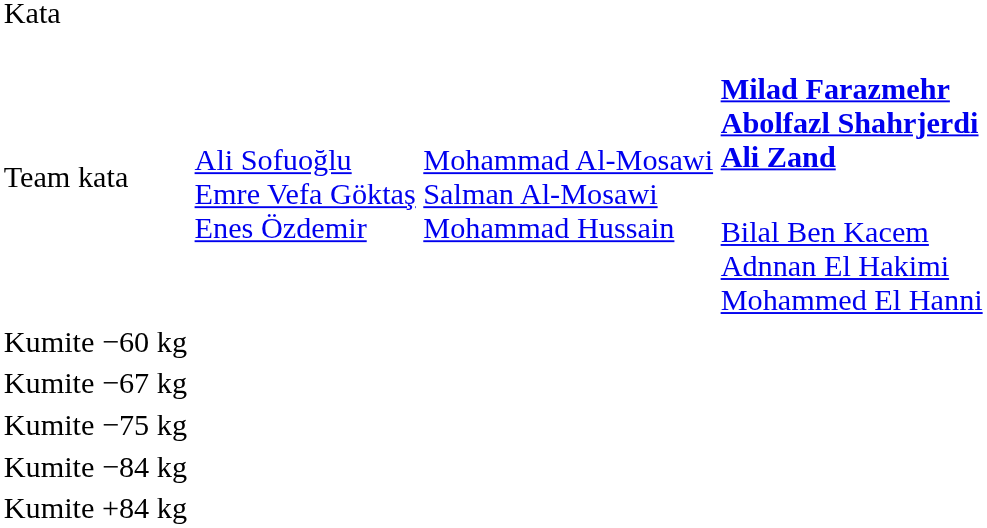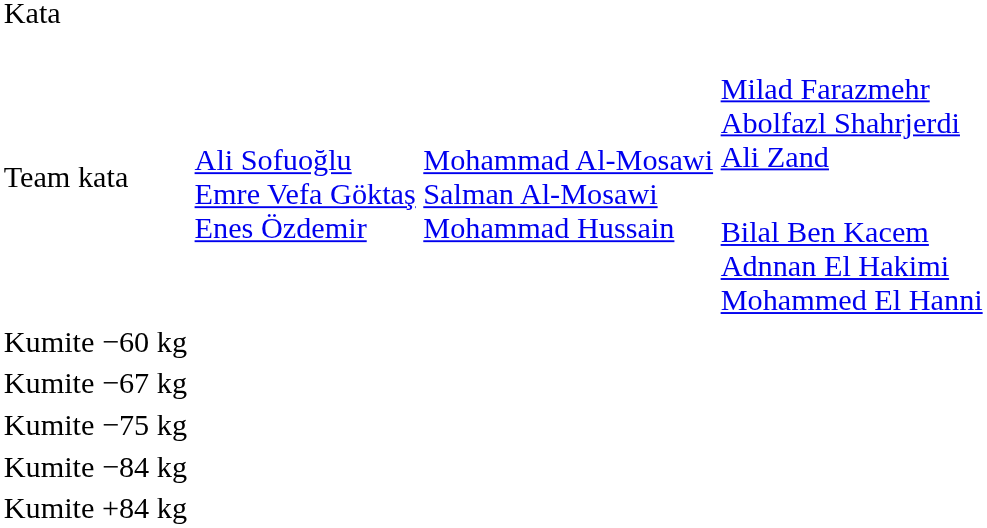(850, 122) bold -> (840, 122) normal
